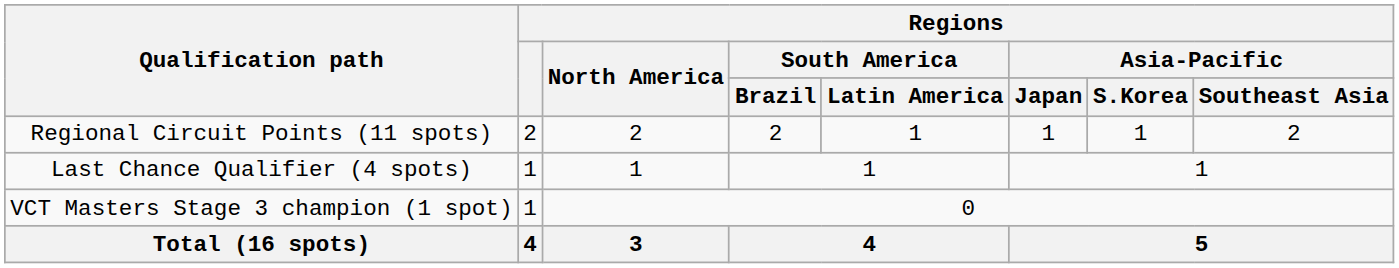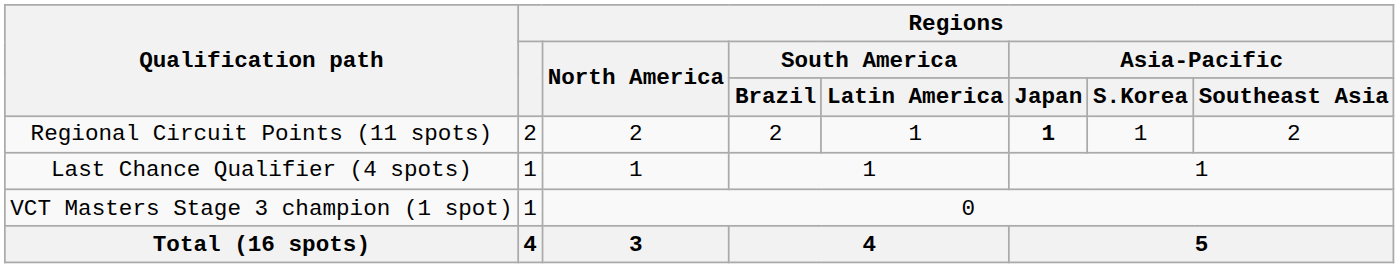(1048, 134) normal -> (1048, 134) bold
